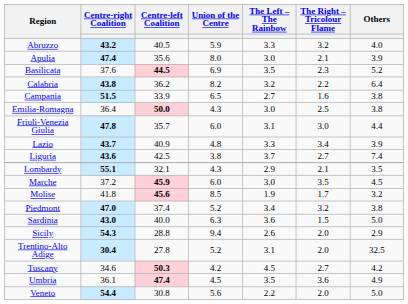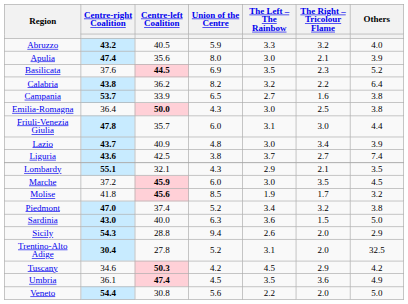(108, 96) 51.5 -> (108, 96) 53.7
(269, 143) 3.3 -> (269, 143) 3.0
(323, 267) 2.7 -> (323, 267) 2.9
